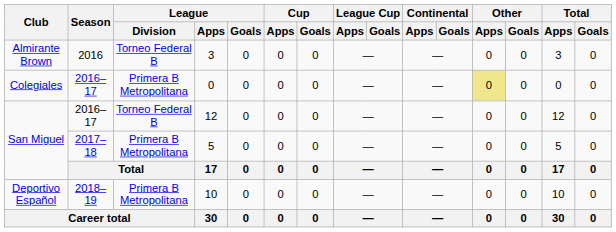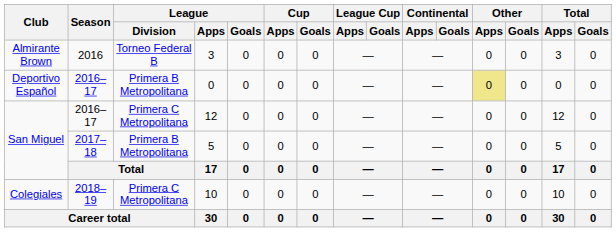(36, 85) Colegiales -> (36, 85) Deportivo Español
(154, 115) Torneo Federal B -> (154, 115) Primera C Metropolitana
(36, 194) Deportivo Español -> (36, 194) Colegiales
(154, 194) Primera B Metropolitana -> (154, 194) Primera C Metropolitana
